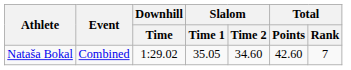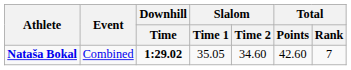(40, 55) normal -> (42, 55) bold
(159, 55) normal -> (163, 55) bold
